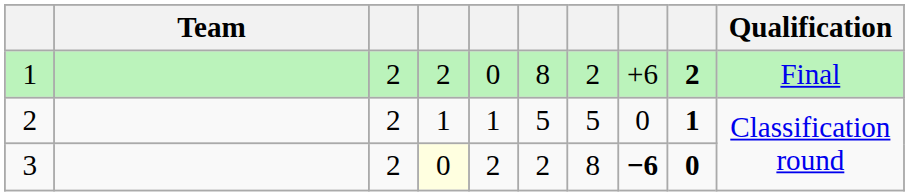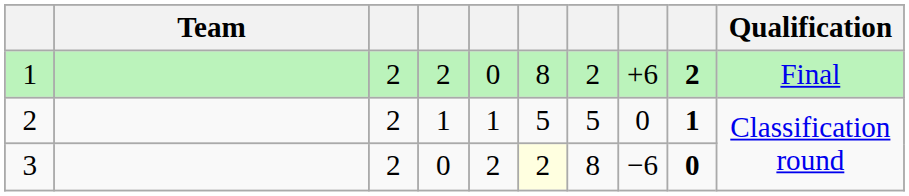(443, 166) lightyellow background -> (443, 166) no background
(543, 166) no background -> (543, 166) lightyellow background
(642, 166) bold -> (642, 166) normal
